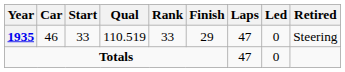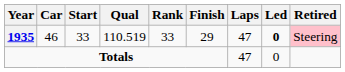(276, 36) normal -> (276, 36) bold
(315, 36) no background -> (315, 36) pink background
